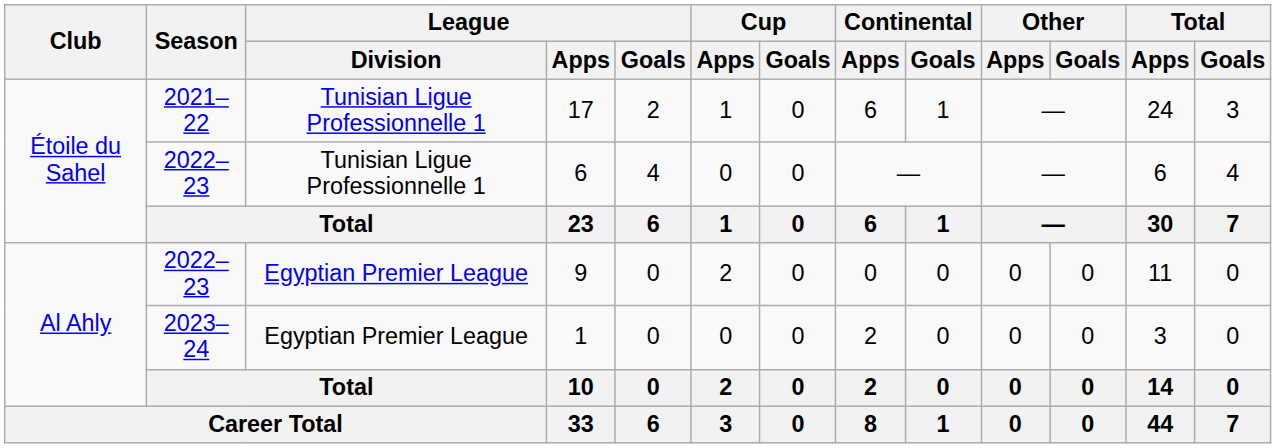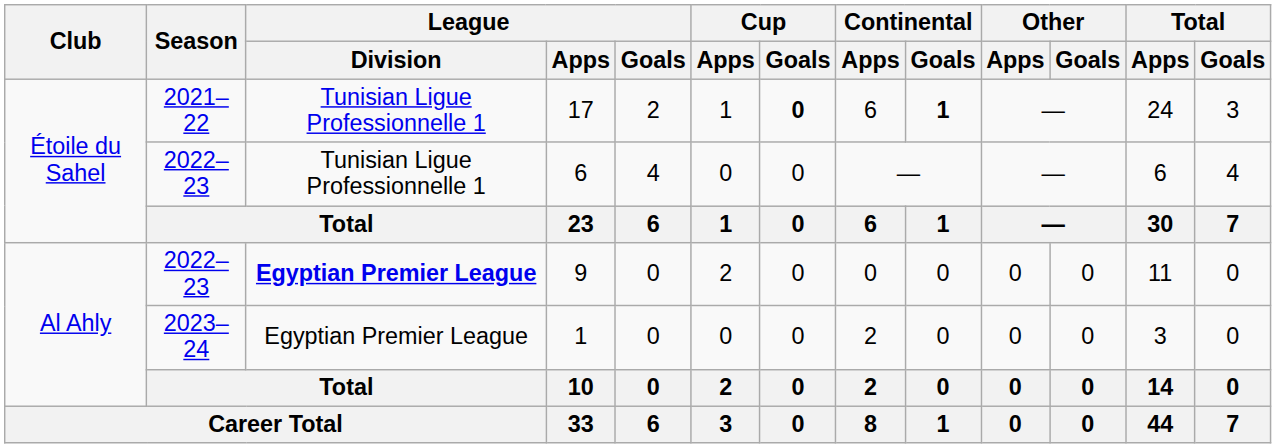(798, 110) normal -> (798, 110) bold
(943, 110) normal -> (943, 110) bold
(396, 273) normal -> (396, 273) bold
